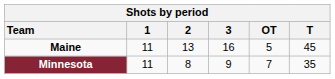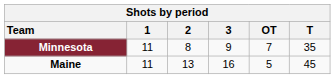rows swapped: (66, 47) <-> (66, 64)
